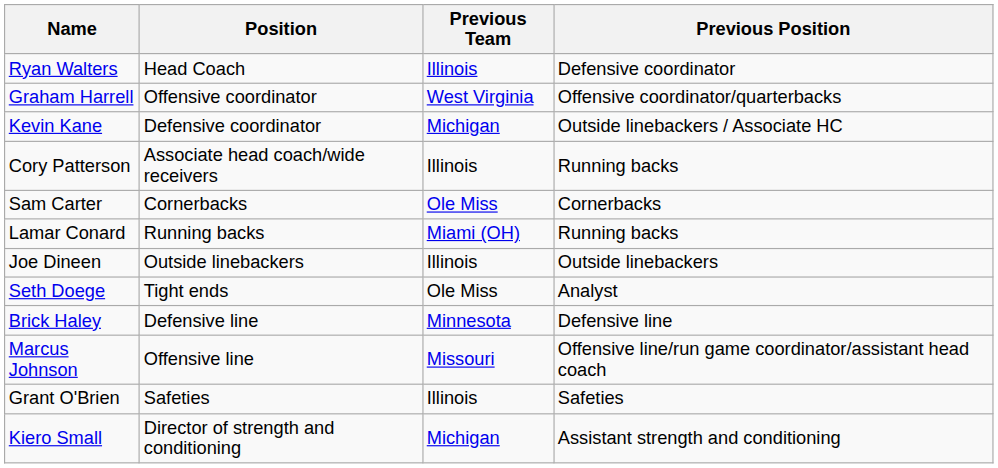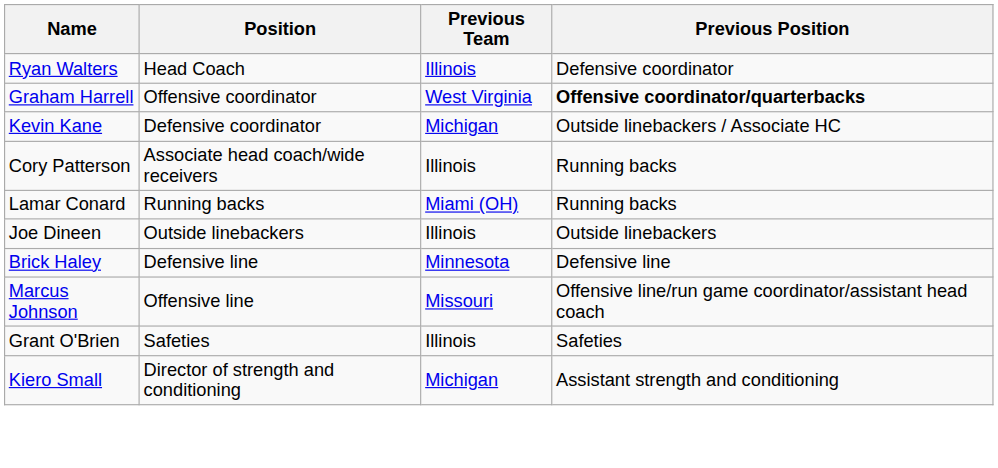(700, 97) normal -> (711, 97) bold
- row: (55, 204)
- row: (57, 291)
